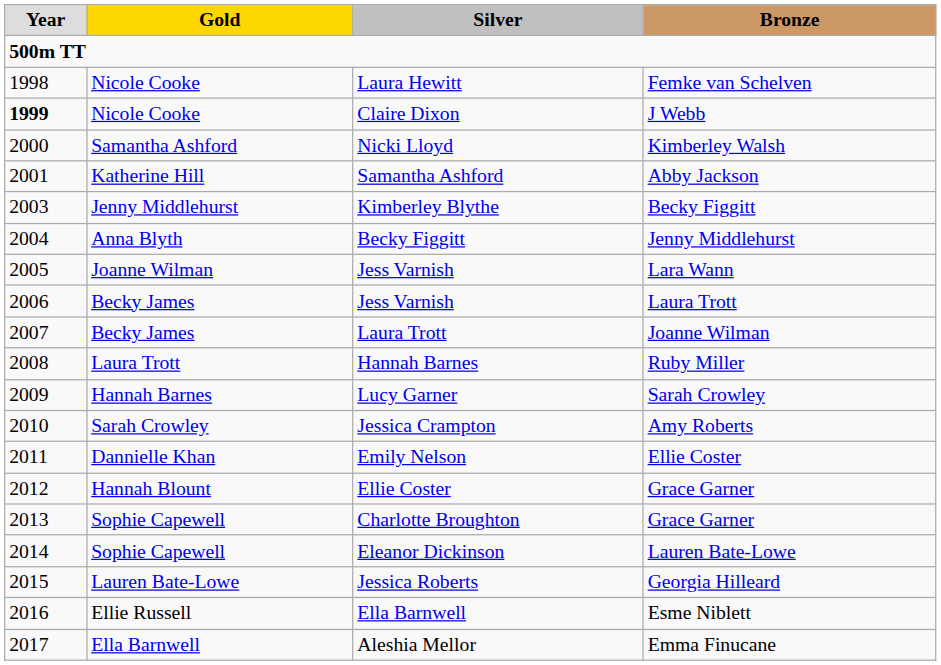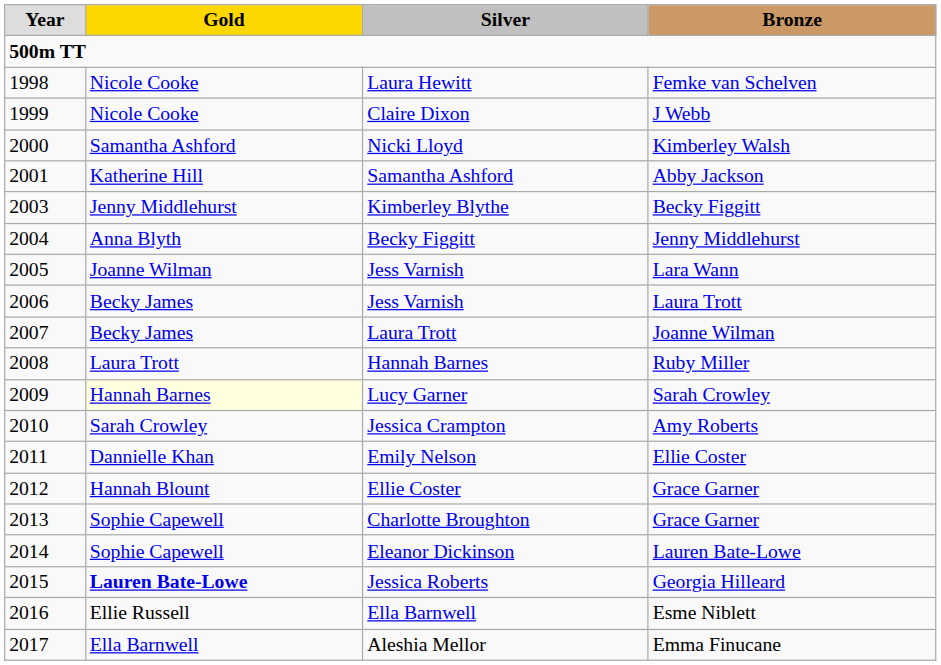(29, 113) bold -> (29, 113) normal
(152, 394) no background -> (150, 394) lightyellow background
(165, 581) normal -> (169, 581) bold
